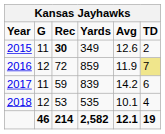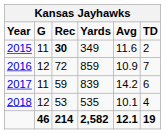(127, 48) 12.6 -> (127, 48) 11.6
(127, 66) 11.9 -> (127, 66) 10.9
(146, 66) khaki background -> (146, 66) no background
